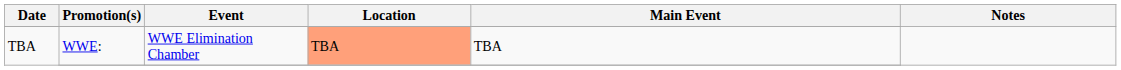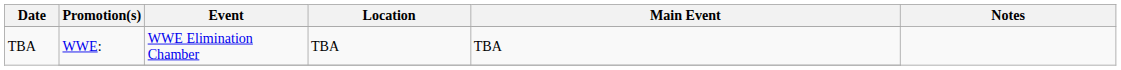(325, 45) lightsalmon background -> (325, 45) no background
